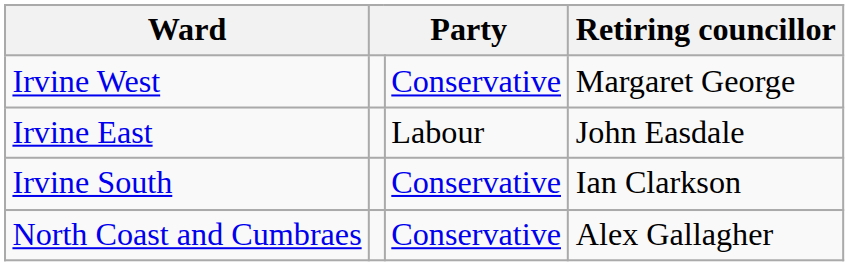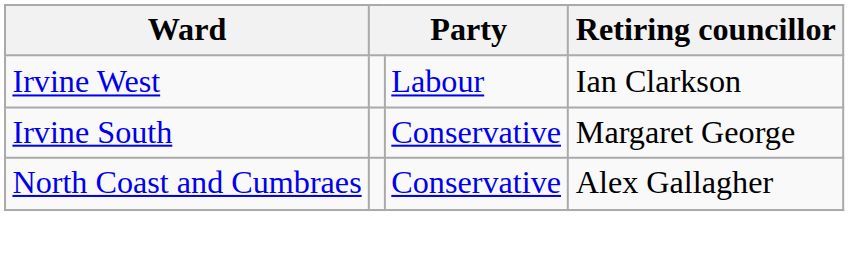(476, 81) Conservative -> (438, 81) Labour
(685, 81) Margaret George -> (658, 81) Ian Clarkson
- row: (83, 132)
(658, 183) Ian Clarkson -> (685, 132) Margaret George
